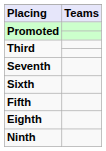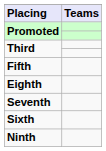(29, 66) Seventh -> (19, 66) Fifth
(21, 84) Sixth -> (24, 84) Eighth
(19, 102) Fifth -> (29, 102) Seventh
(24, 119) Eighth -> (21, 119) Sixth
